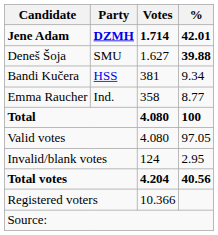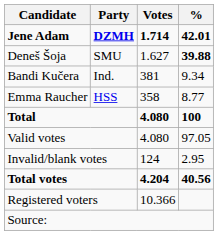(106, 76) HSS -> (104, 76) Ind.
(104, 96) Ind. -> (106, 96) HSS
